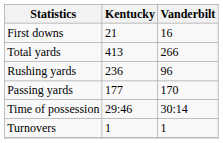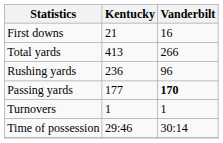(169, 90) normal -> (169, 90) bold
rows swapped: (32, 128) <-> (53, 109)
